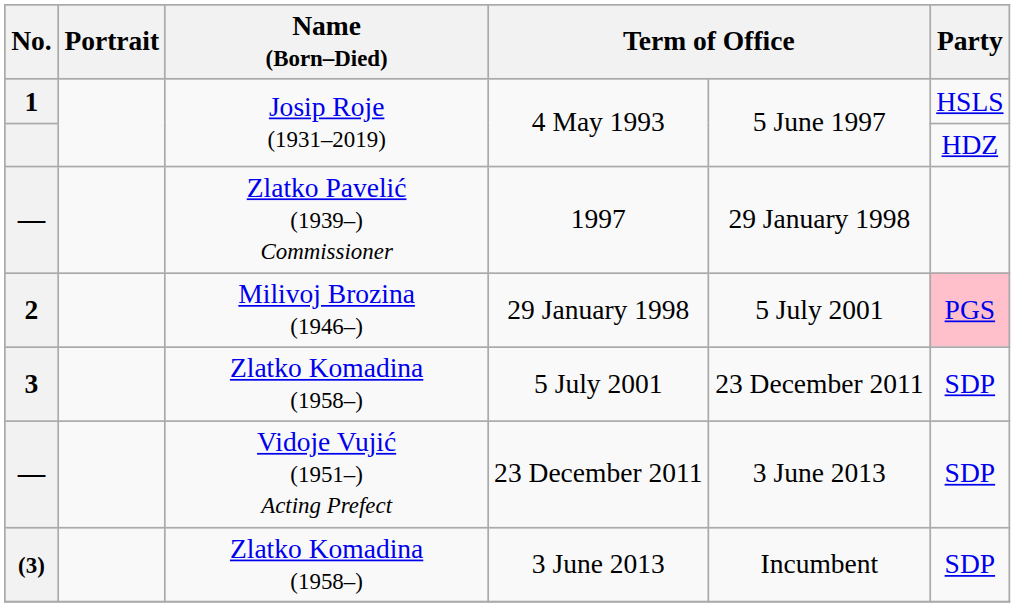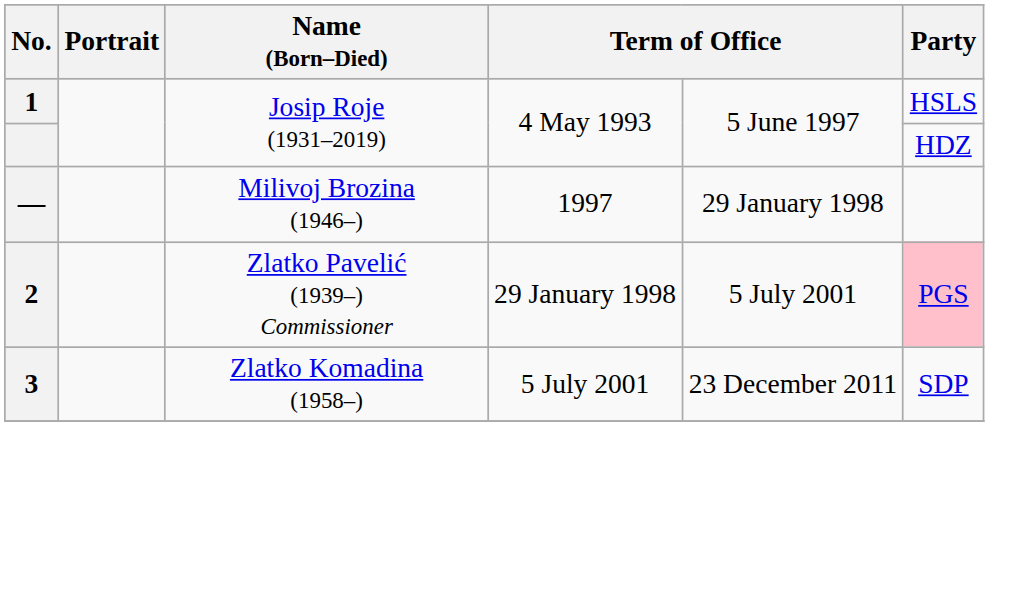(327, 219) Zlatko Pavelić (1939–) Commissioner -> (327, 203) Milivoj Brozina (1946–)
(327, 309) Milivoj Brozina (1946–) -> (327, 293) Zlatko Pavelić (1939–) Commissioner
- row: (31, 473)
- row: (31, 565)
